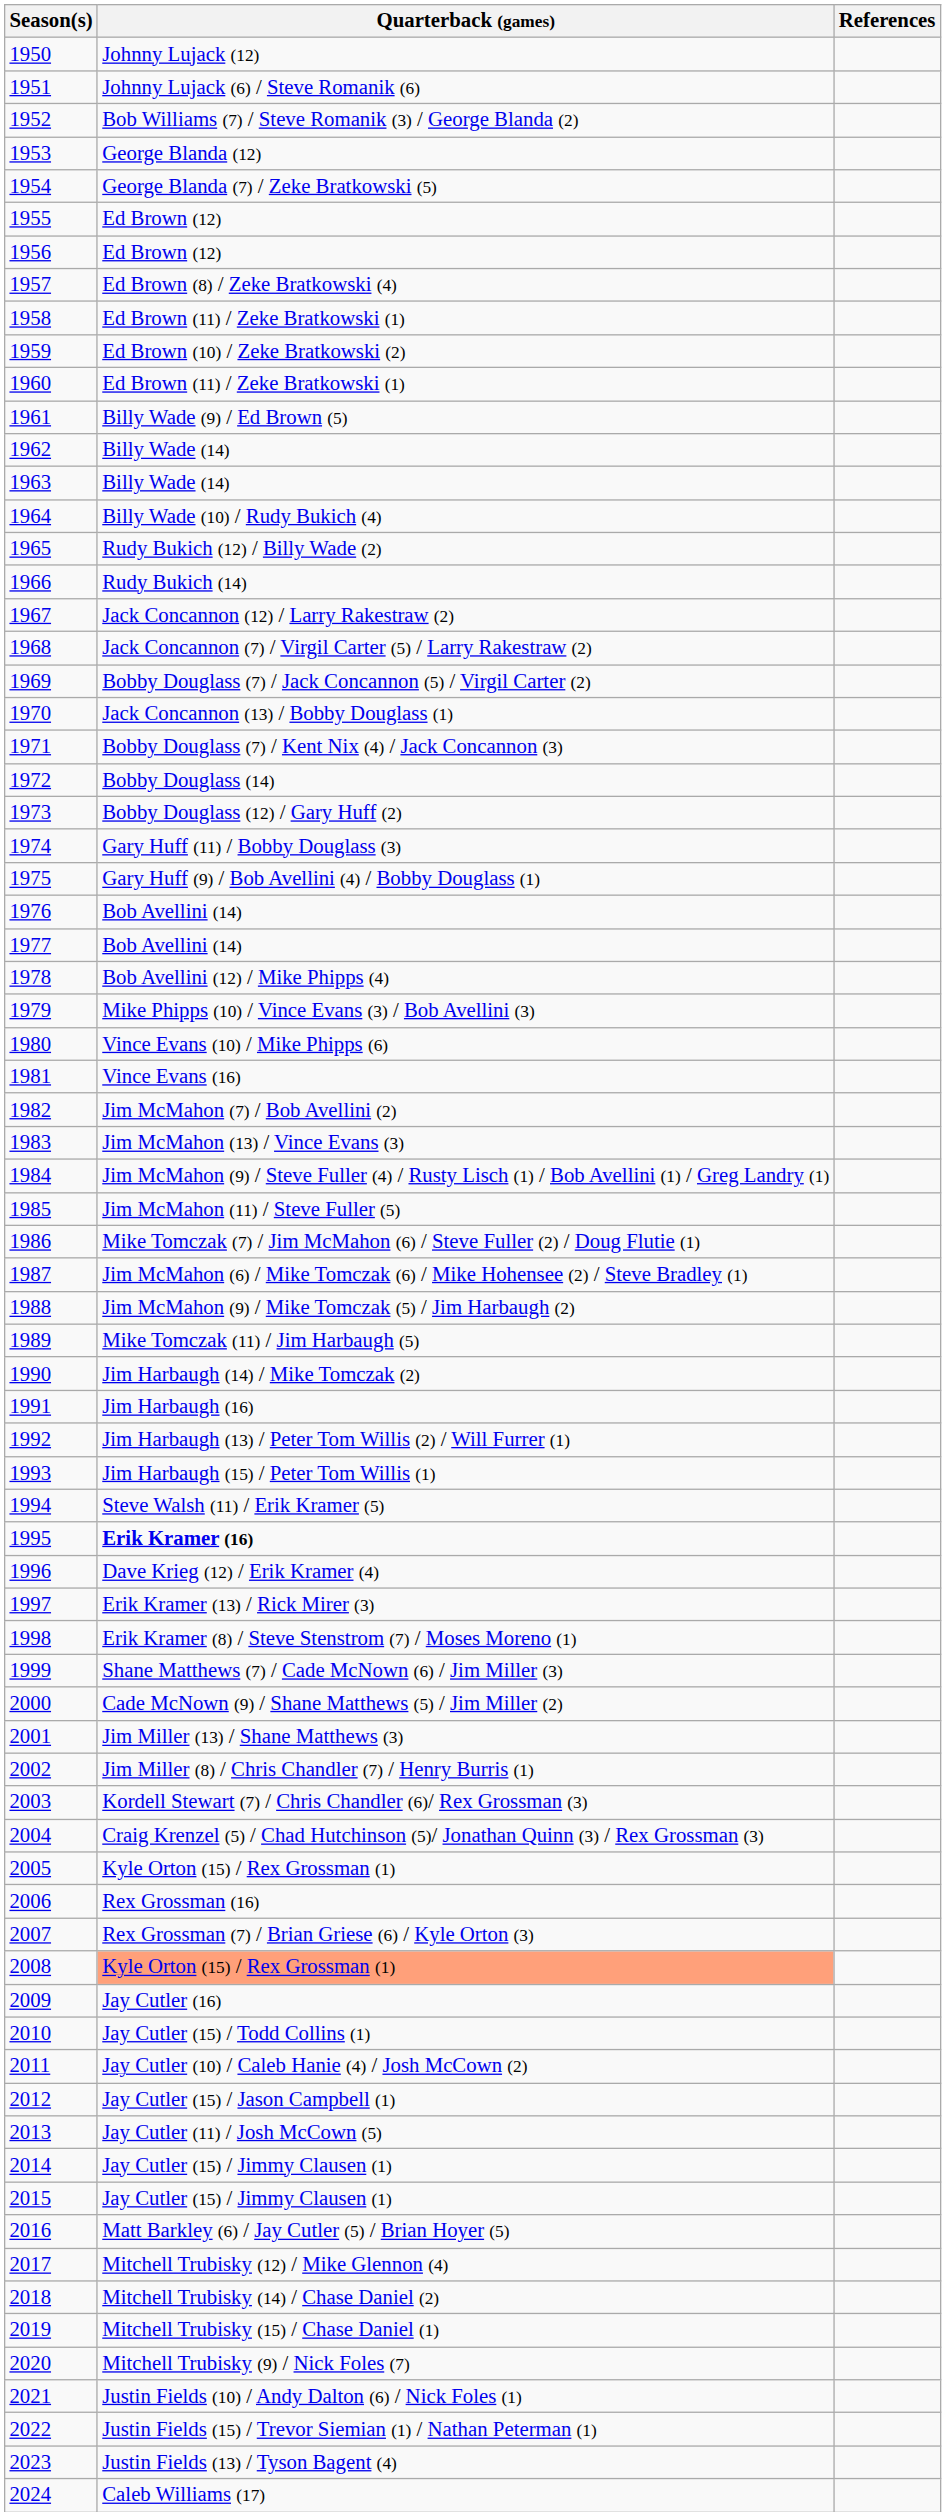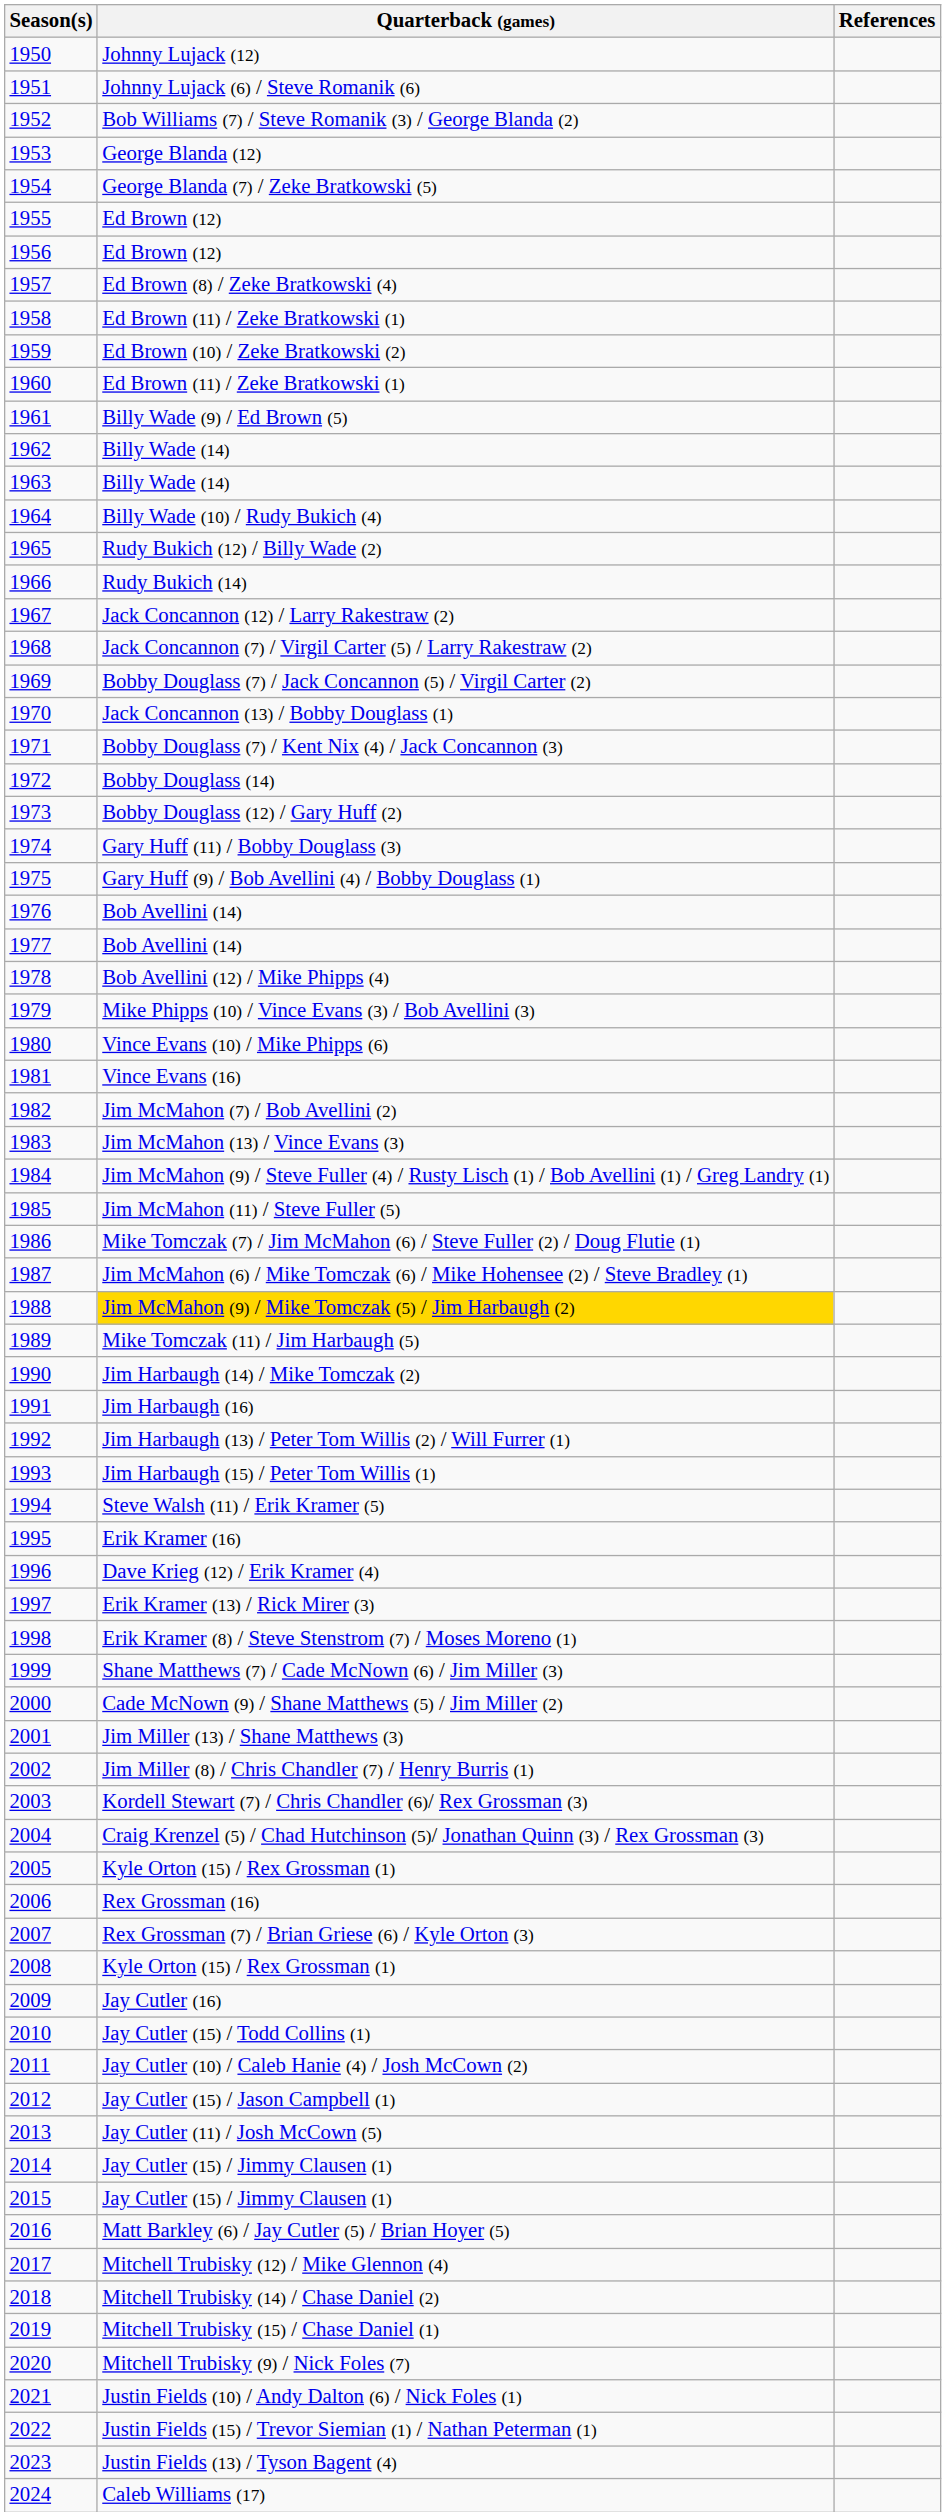(338, 1307) no background -> (338, 1307) gold background
(178, 1538) bold -> (172, 1538) normal
(249, 1967) lightsalmon background -> (249, 1967) no background
